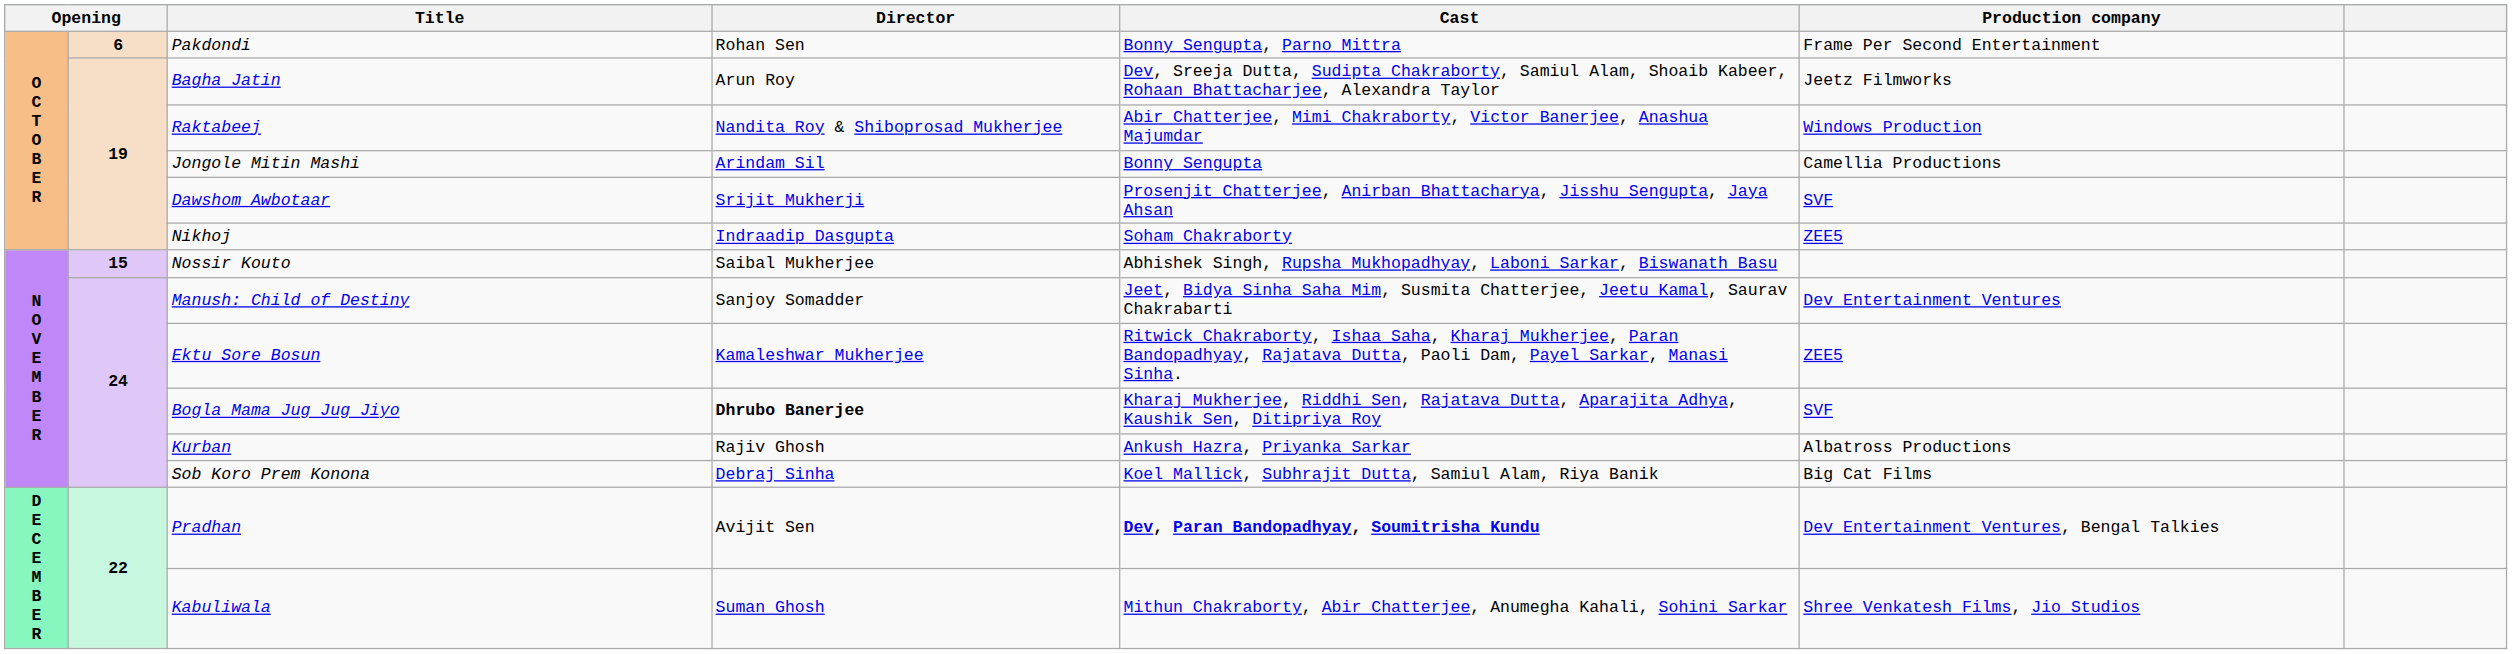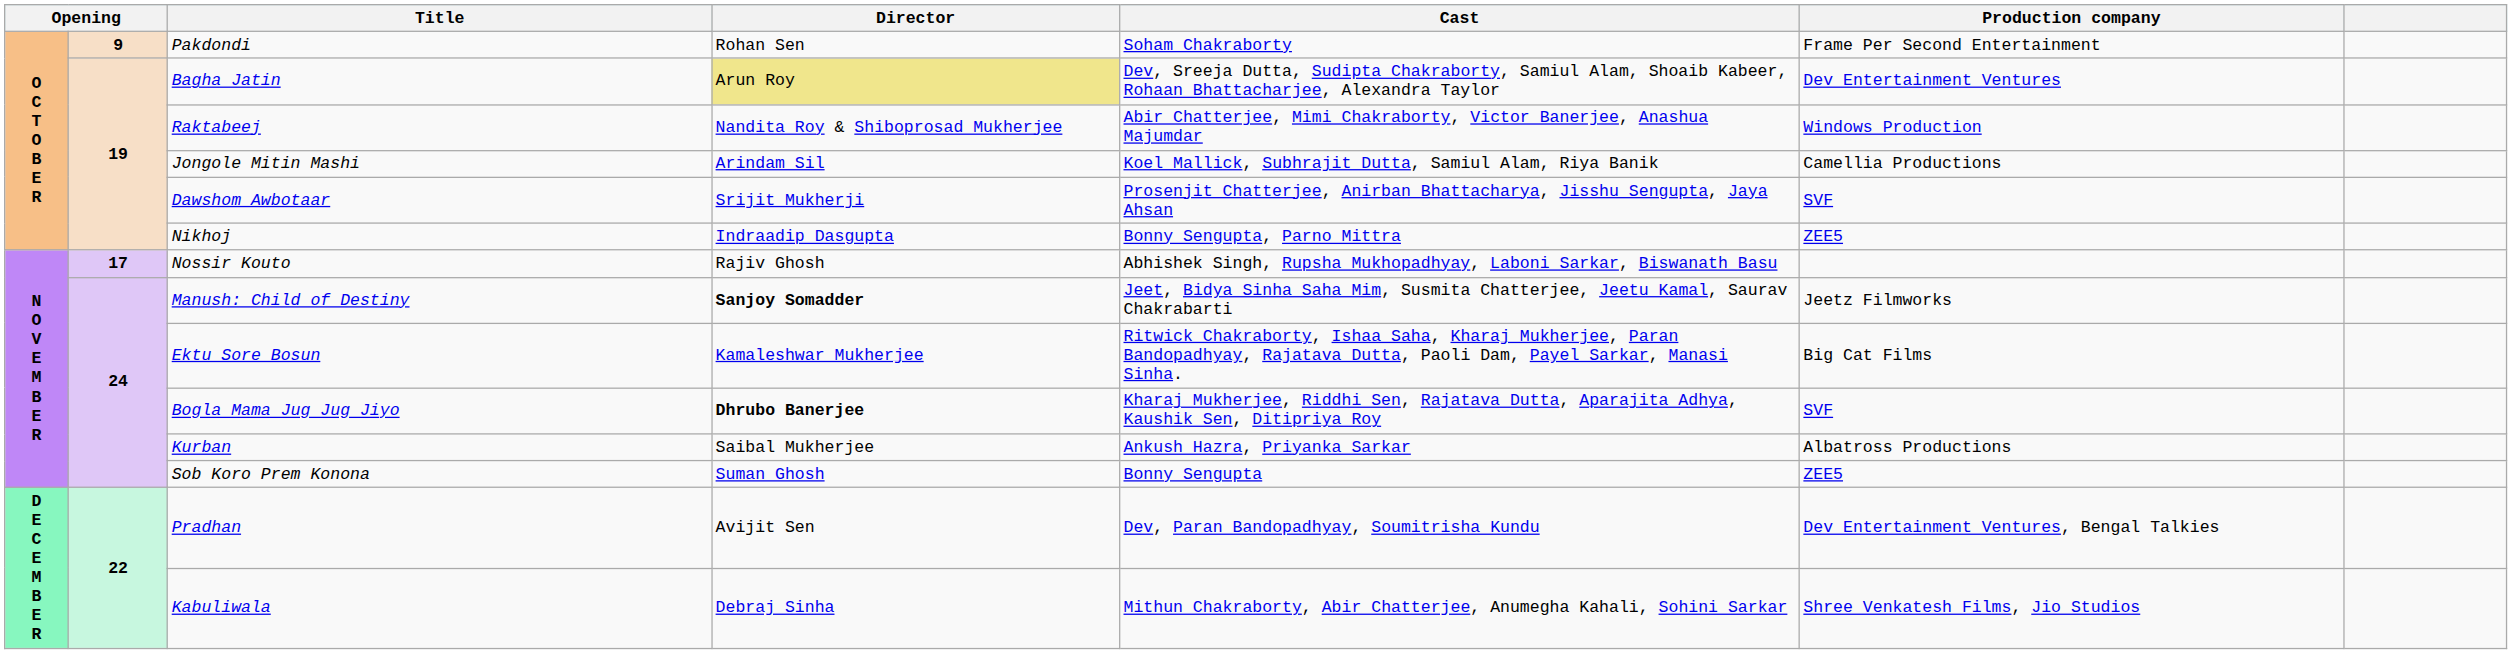(118, 45) 6 -> (118, 45) 9
(1262, 45) Bonny Sengupta, Parno Mittra -> (1208, 45) Soham Chakraborty
(755, 81) no background -> (755, 81) khaki background
(1878, 81) Jeetz Filmworks -> (1932, 81) Dev Entertainment Ventures
(1193, 164) Bonny Sengupta -> (1391, 164) Koel Mallick, Subhrajit Dutta, Samiul Alam, Riya Banik
(1208, 237) Soham Chakraborty -> (1262, 237) Bonny Sengupta, Parno Mittra
(118, 264) 15 -> (118, 264) 17
(795, 264) Saibal Mukherjee -> (770, 264) Rajiv Ghosh
(790, 300) normal -> (790, 300) bold
(1932, 300) Dev Entertainment Ventures -> (1878, 300) Jeetz Filmworks
(1823, 356) ZEE5 -> (1868, 356) Big Cat Films
(770, 447) Rajiv Ghosh -> (795, 447) Saibal Mukherjee
(775, 474) Debraj Sinha -> (770, 474) Suman Ghosh
(1391, 474) Koel Mallick, Subhrajit Dutta, Samiul Alam, Riya Banik -> (1193, 474) Bonny Sengupta
(1868, 474) Big Cat Films -> (1823, 474) ZEE5
(1332, 528) bold -> (1332, 528) normal
(770, 608) Suman Ghosh -> (775, 608) Debraj Sinha
